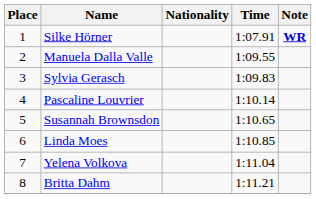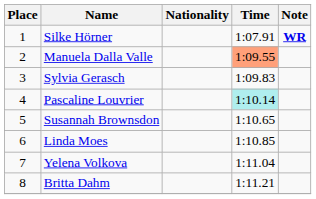(255, 57) no background -> (255, 57) lightsalmon background
(255, 99) no background -> (255, 99) paleturquoise background
